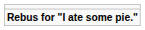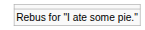(72, 17) bold -> (77, 17) normal
